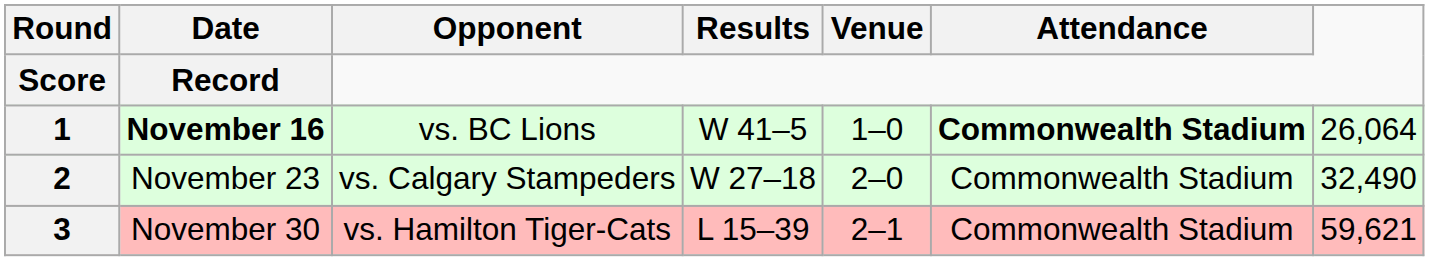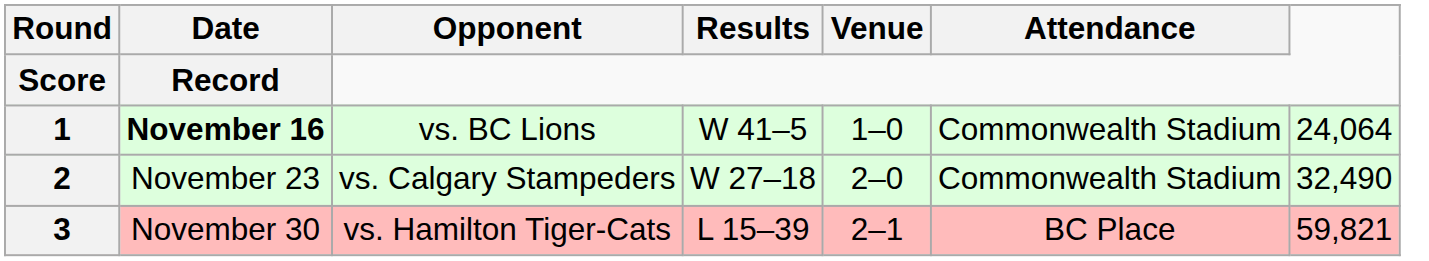(1122, 129) bold -> (1110, 129) normal
(1369, 129) 26,064 -> (1344, 129) 24,064
(1122, 229) Commonwealth Stadium -> (1110, 229) BC Place
(1369, 229) 59,621 -> (1344, 229) 59,821
